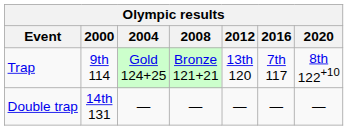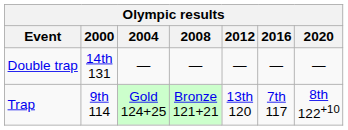rows swapped: (21, 67) <-> (43, 106)
